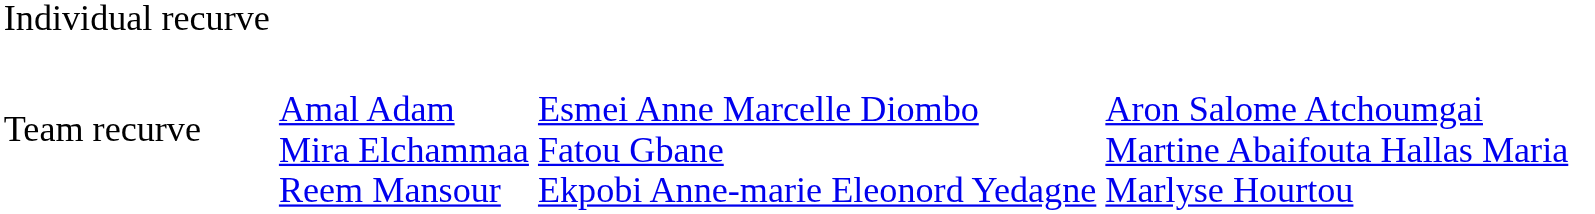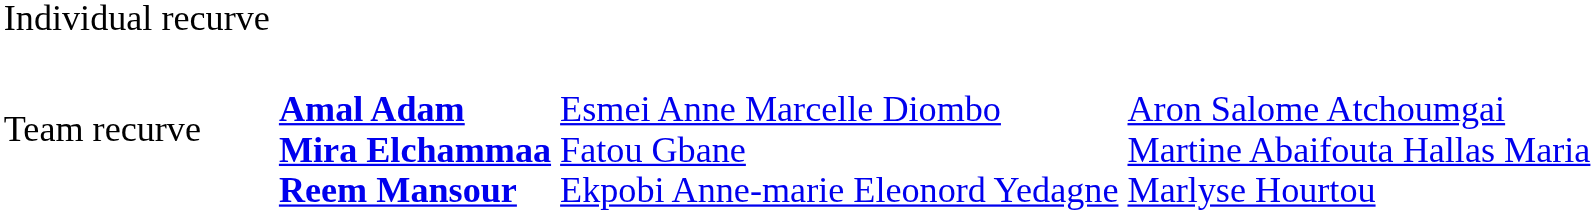(404, 149) normal -> (415, 149) bold
